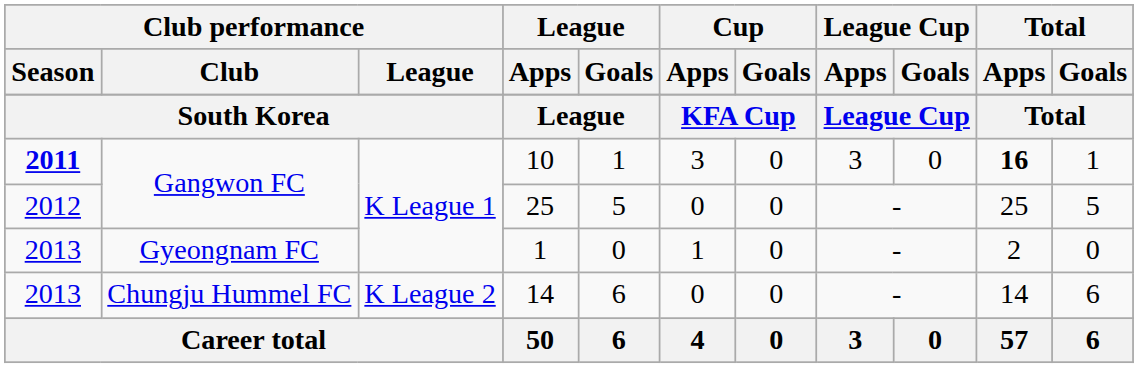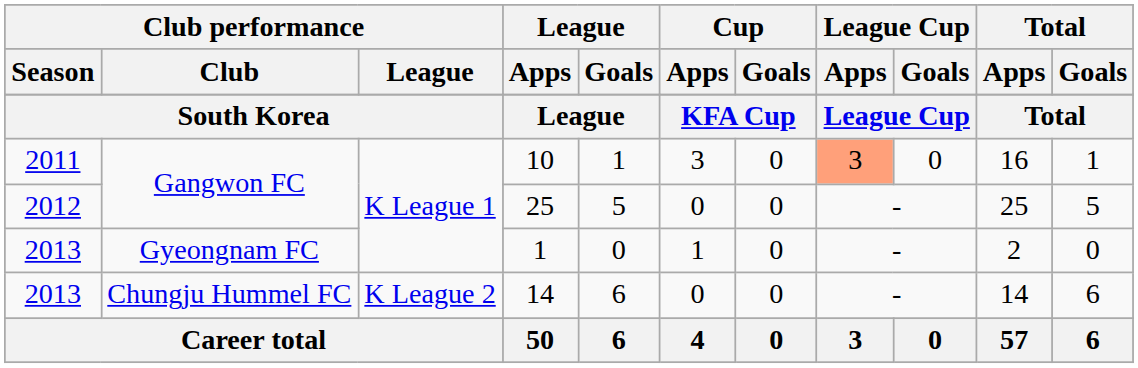(53, 160) bold -> (53, 160) normal
(855, 160) no background -> (855, 160) lightsalmon background
(1014, 160) bold -> (1014, 160) normal
